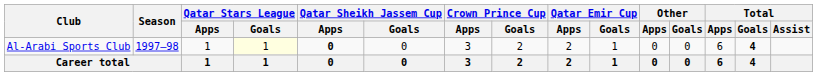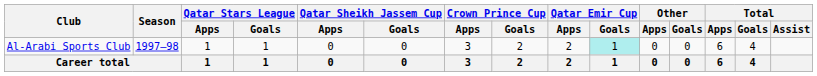(266, 46) lightyellow background -> (266, 46) no background
(331, 46) bold -> (331, 46) normal
(615, 46) no background -> (615, 46) paleturquoise background
(753, 46) bold -> (753, 46) normal
